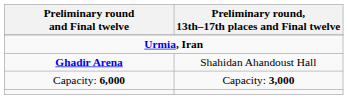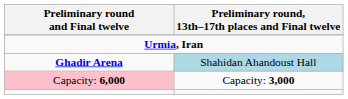(258, 62) no background -> (258, 62) lightblue background
(89, 80) no background -> (89, 80) pink background
